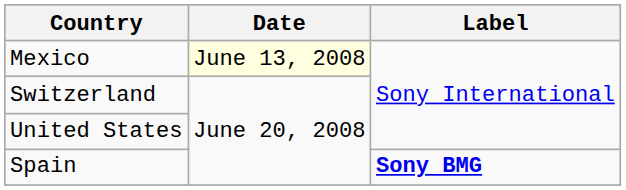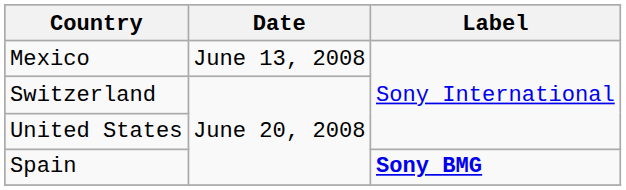(279, 59) lightyellow background -> (279, 59) no background
